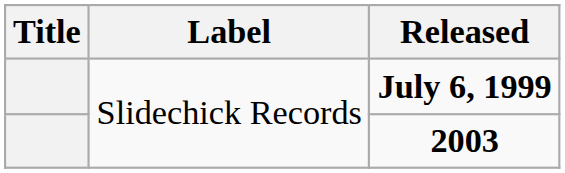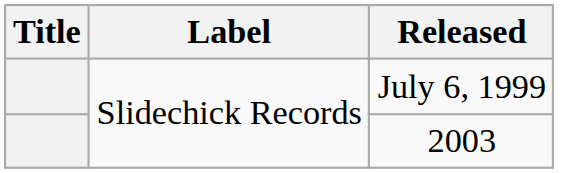(465, 85) bold -> (462, 85) normal
(465, 140) bold -> (462, 140) normal
